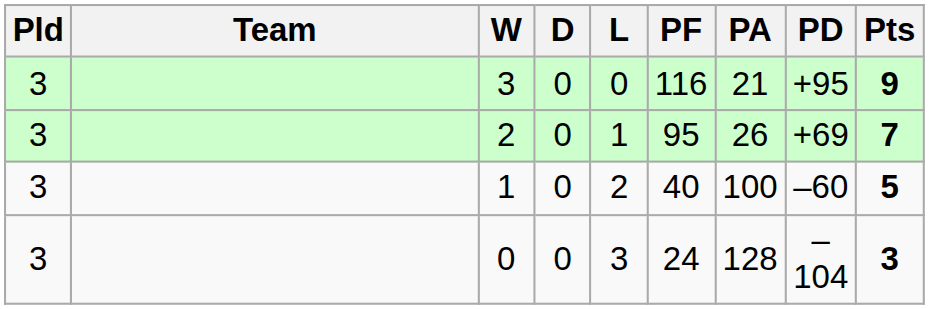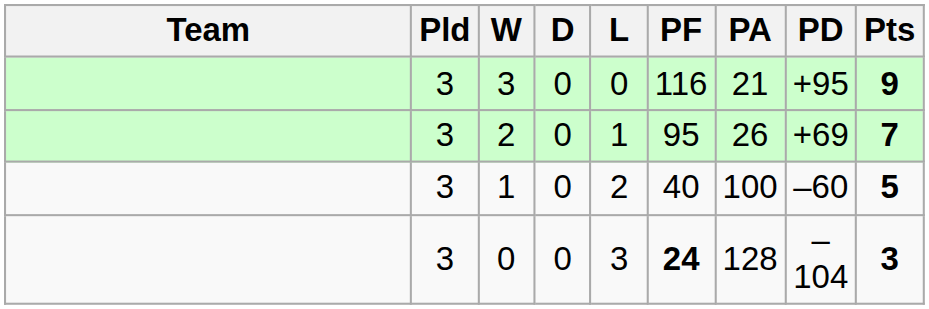columns swapped: (275, 30) <-> (38, 30)
(681, 258) normal -> (681, 258) bold
